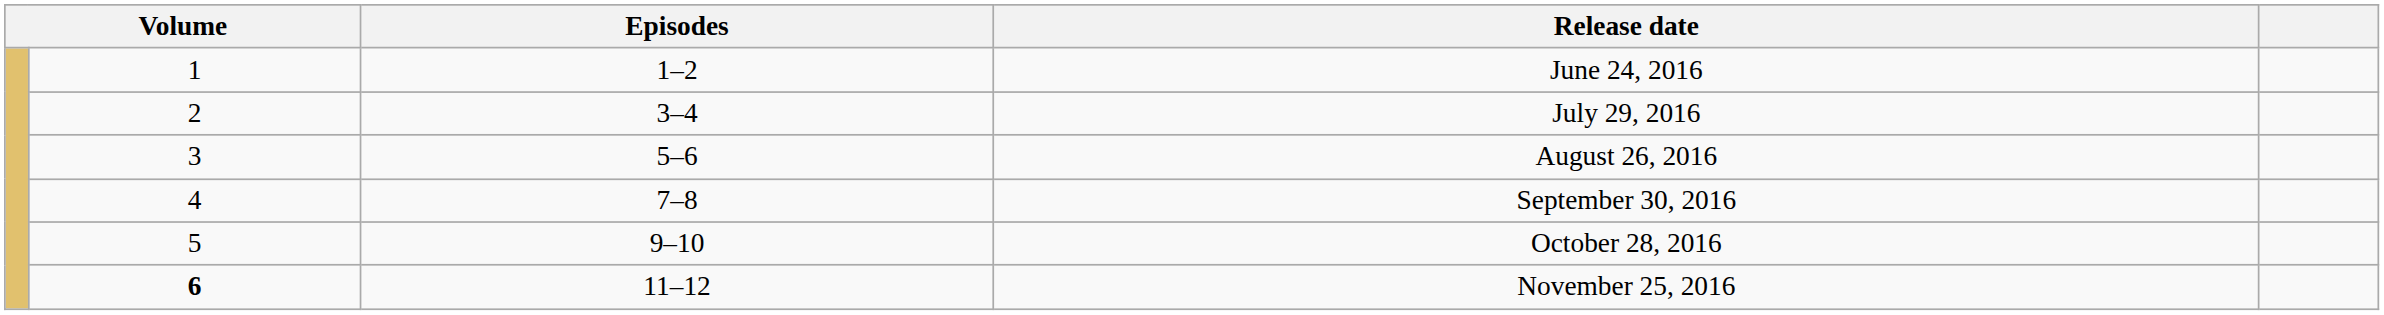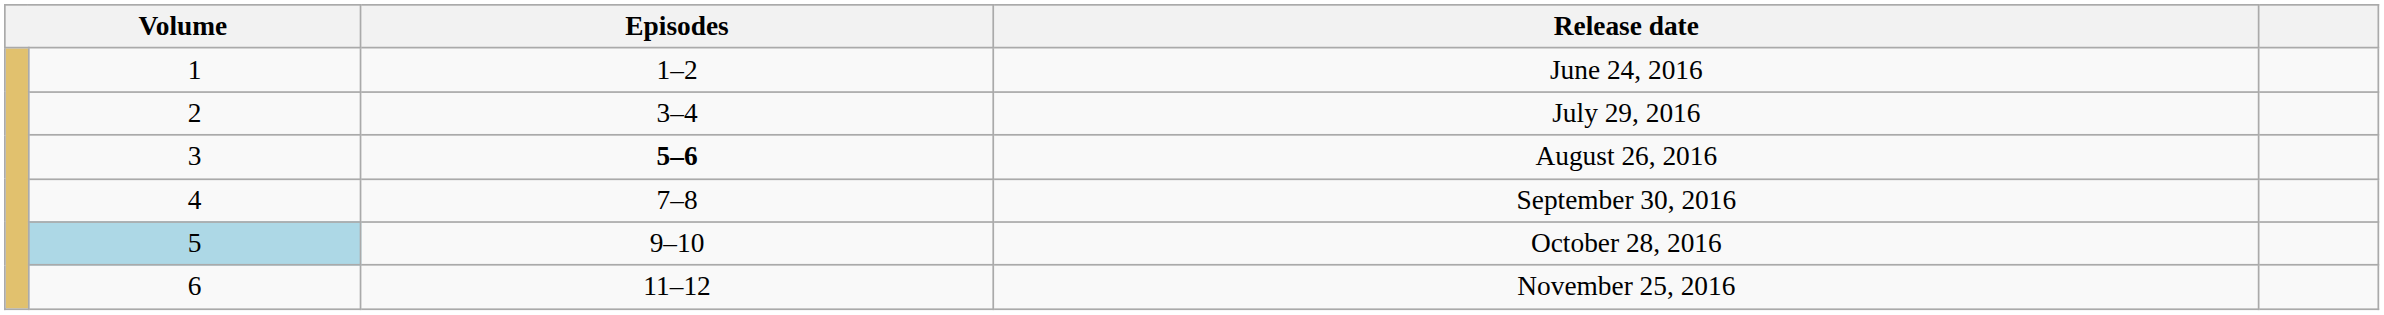(677, 156) normal -> (677, 156) bold
(195, 243) no background -> (195, 243) lightblue background
(195, 286) bold -> (195, 286) normal
